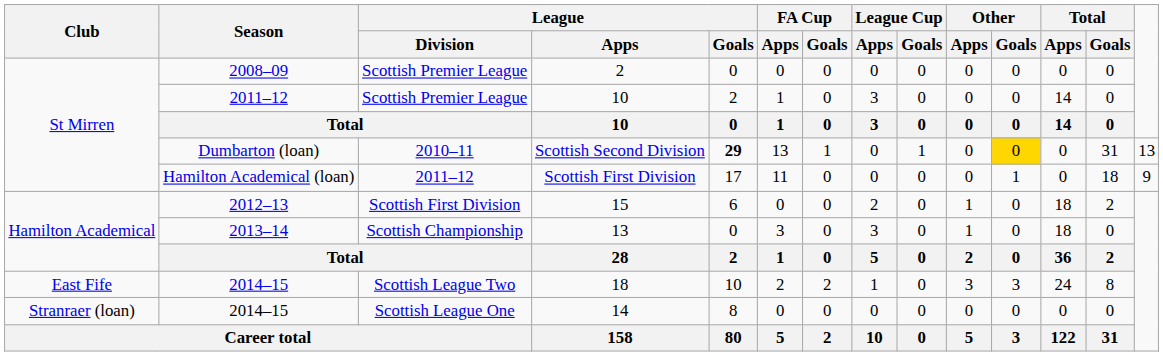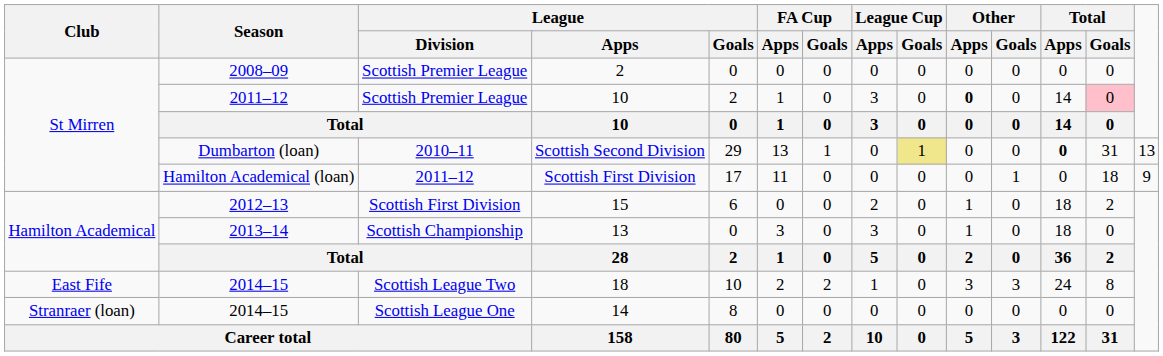(969, 97) normal -> (969, 97) bold
(1110, 97) no background -> (1110, 97) pink background
(733, 151) bold -> (733, 151) normal
(922, 151) no background -> (922, 151) khaki background
(1016, 151) gold background -> (1016, 151) no background
(1063, 151) normal -> (1063, 151) bold
